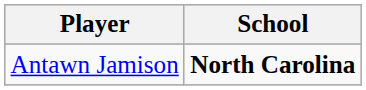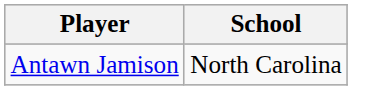(273, 64) bold -> (266, 64) normal
